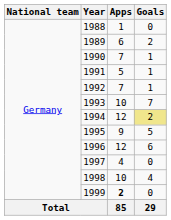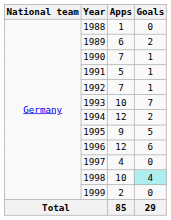(150, 117) khaki background -> (150, 117) no background
(150, 177) no background -> (150, 177) paleturquoise background
(121, 192) bold -> (121, 192) normal
